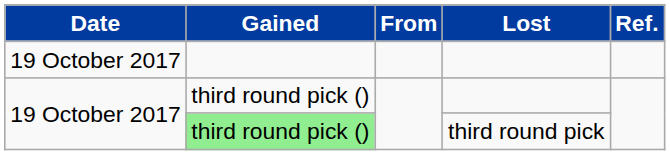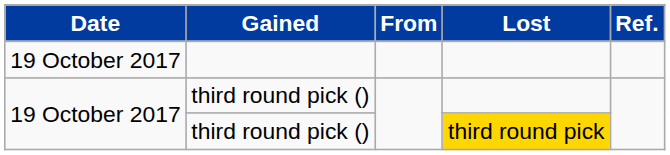(280, 132) lightgreen background -> (280, 132) no background
(526, 132) no background -> (526, 132) gold background
